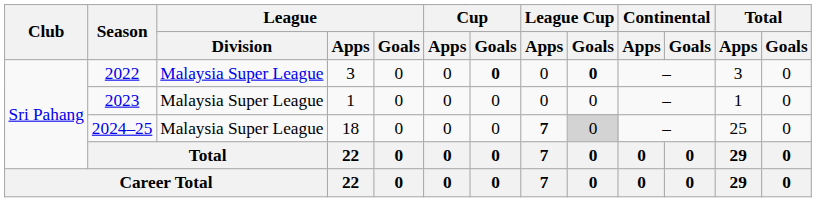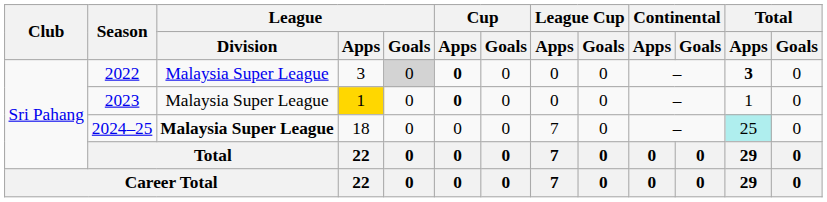(399, 73) no background -> (409, 73) lightgrey background
(447, 73) normal -> (458, 73) bold
(496, 73) bold -> (506, 73) normal
(593, 73) bold -> (603, 73) normal
(738, 73) normal -> (748, 73) bold
(351, 100) no background -> (361, 100) gold background
(447, 100) normal -> (458, 100) bold
(242, 127) normal -> (247, 127) bold
(544, 127) bold -> (554, 127) normal
(593, 127) lightgrey background -> (603, 127) no background
(738, 127) no background -> (748, 127) paleturquoise background
